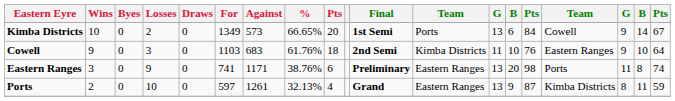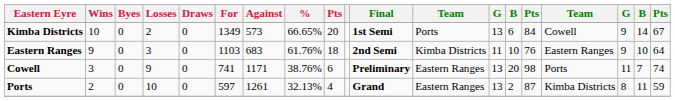(23, 50) Cowell -> (44, 50) Eastern Ranges
(44, 68) Eastern Ranges -> (23, 68) Cowell
(639, 68) 8 -> (639, 68) 7
(511, 86) 9 -> (511, 86) 2
